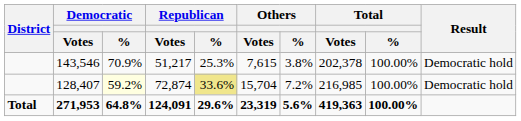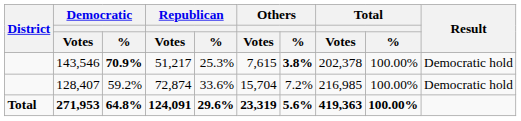(125, 63) normal -> (124, 63) bold
(299, 63) normal -> (298, 63) bold
(125, 84) lightyellow background -> (125, 84) no background
(217, 84) khaki background -> (217, 84) no background
